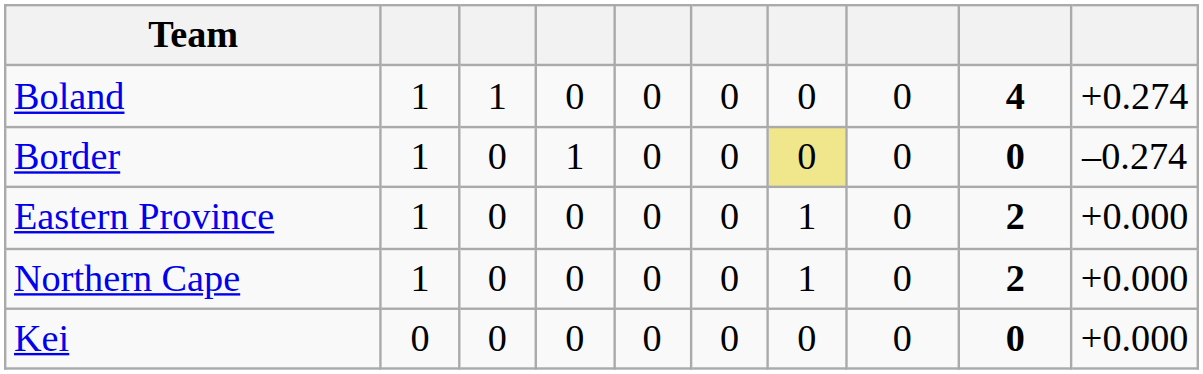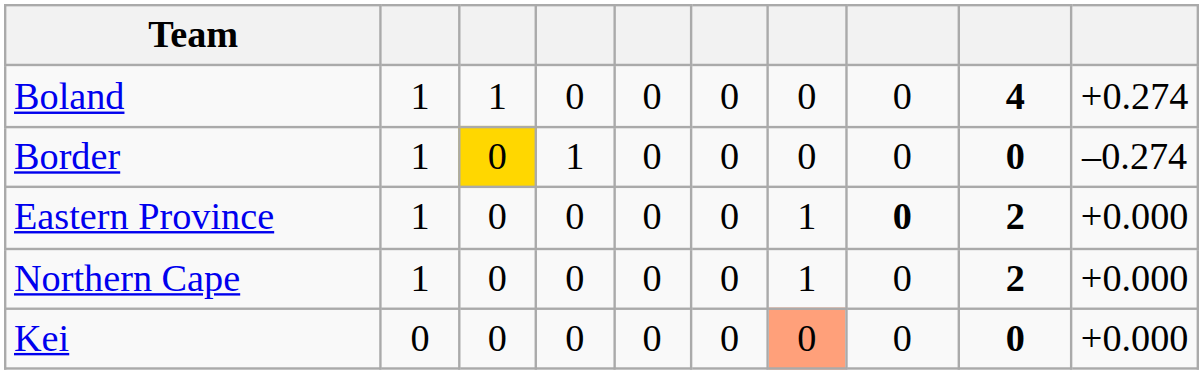(497, 156) no background -> (497, 156) gold background
(807, 156) khaki background -> (807, 156) no background
(902, 216) normal -> (902, 216) bold
(807, 338) no background -> (807, 338) lightsalmon background
